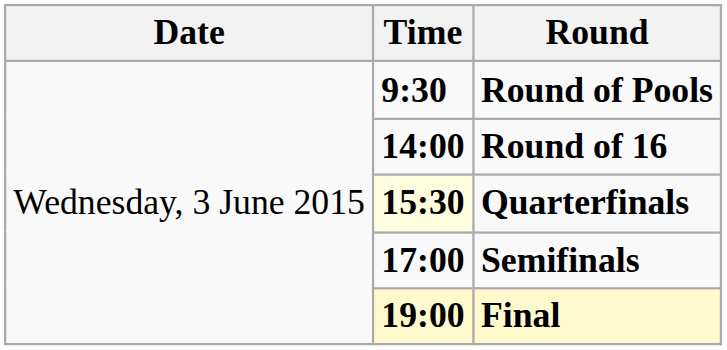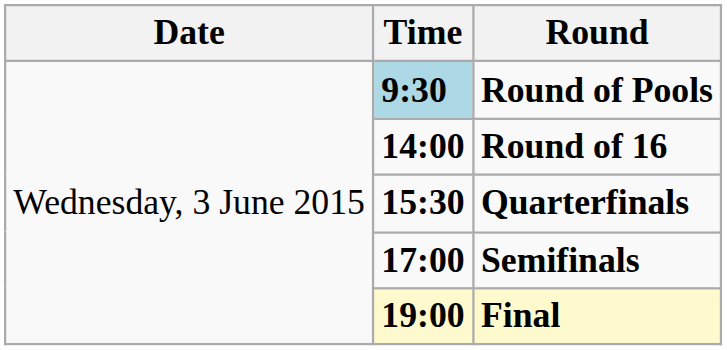(414, 89) no background -> (414, 89) lightblue background
(423, 202) lightyellow background -> (423, 202) no background
